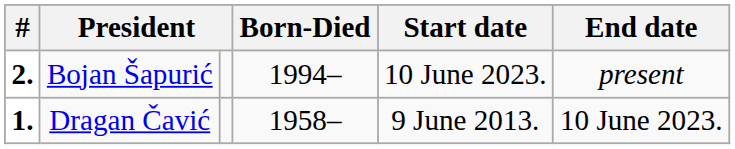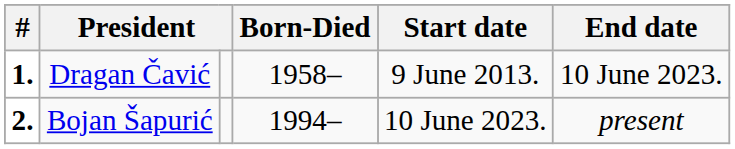rows swapped: (23, 119) <-> (23, 73)
